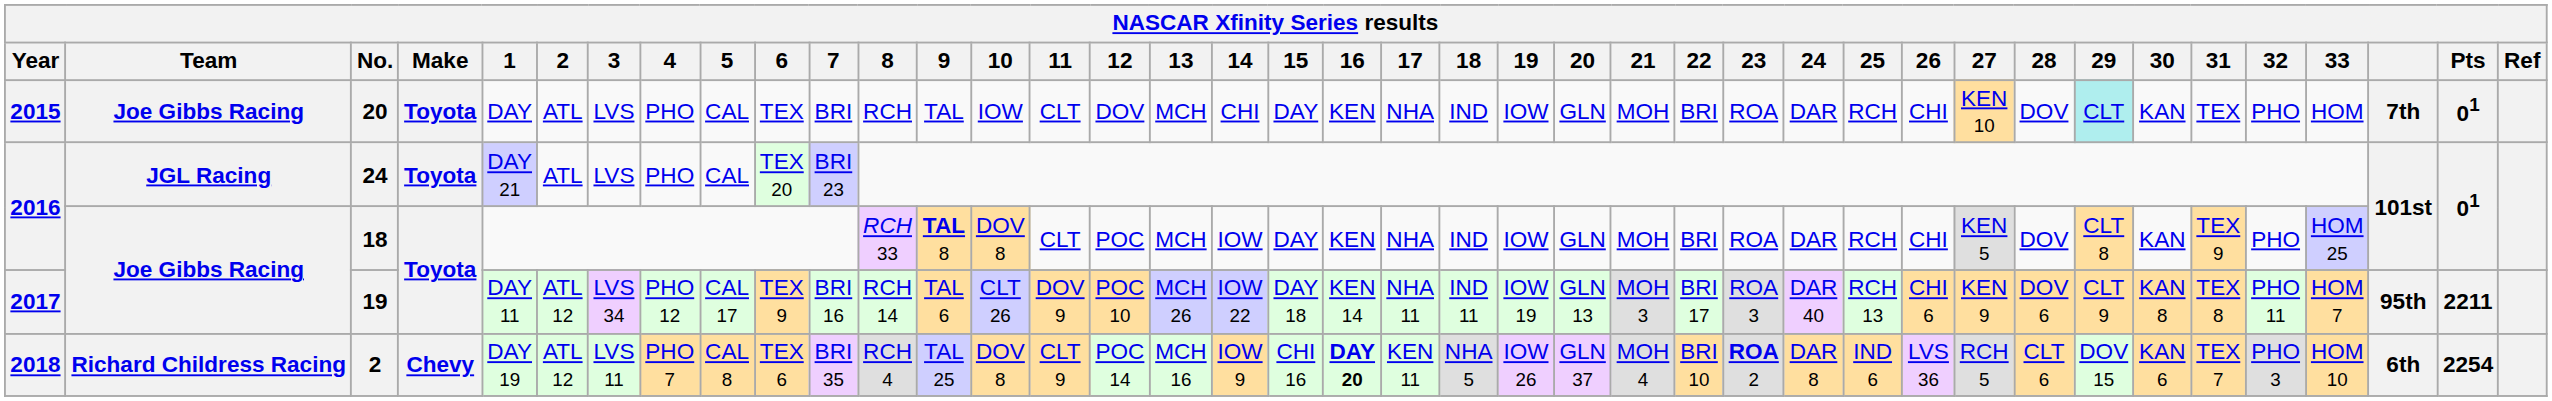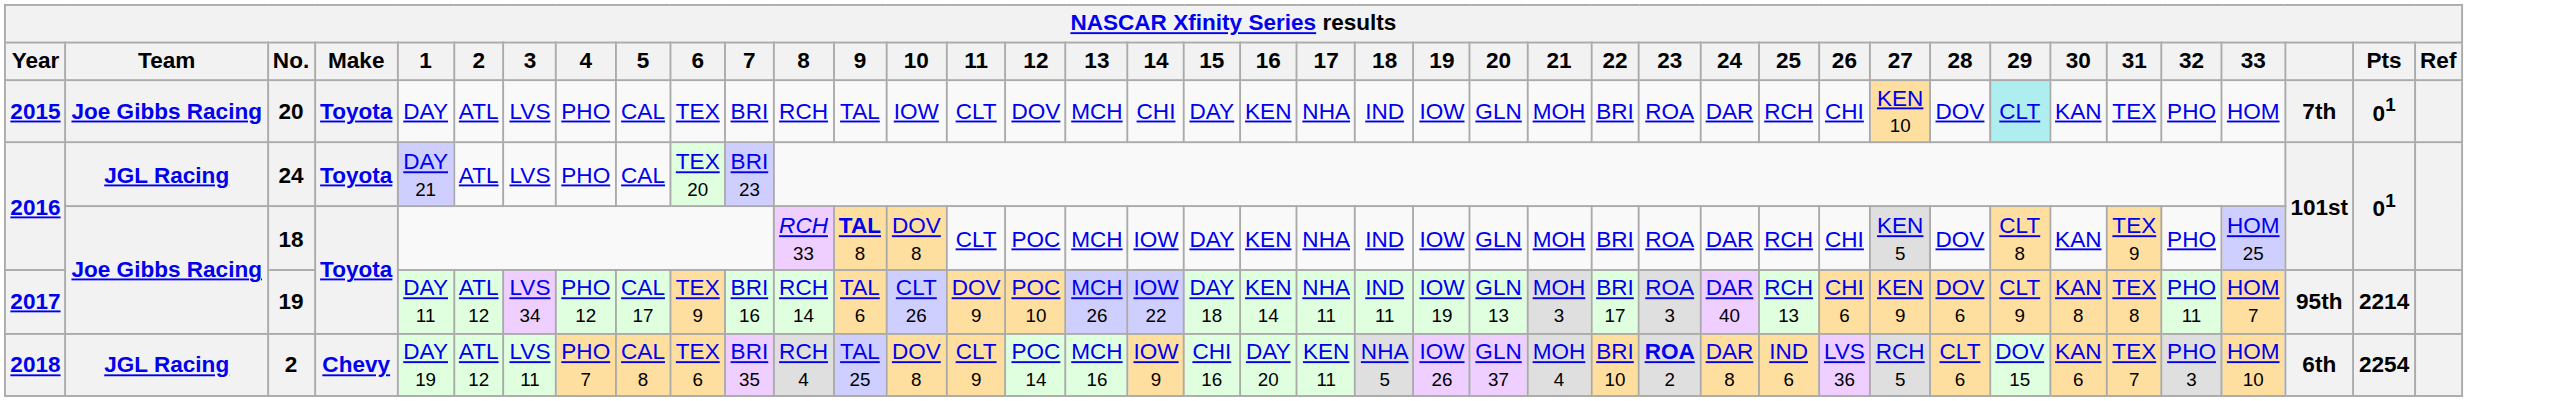(2468, 302) 2211 -> (2384, 302) 2214
(209, 365) Richard Childress Racing -> (167, 365) JGL Racing
(1352, 365) bold -> (1268, 364) normal
